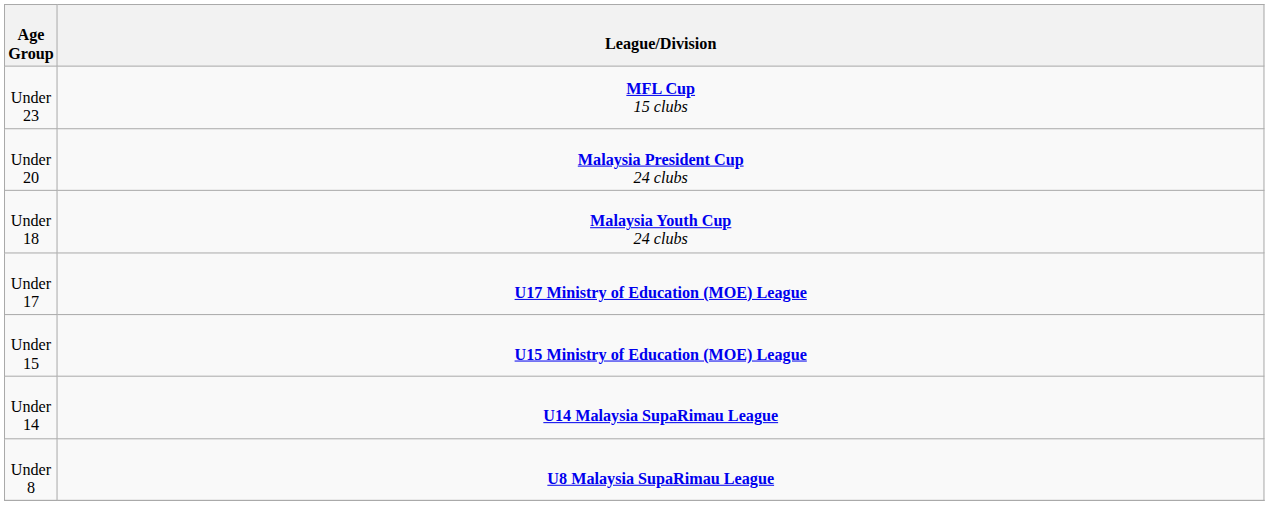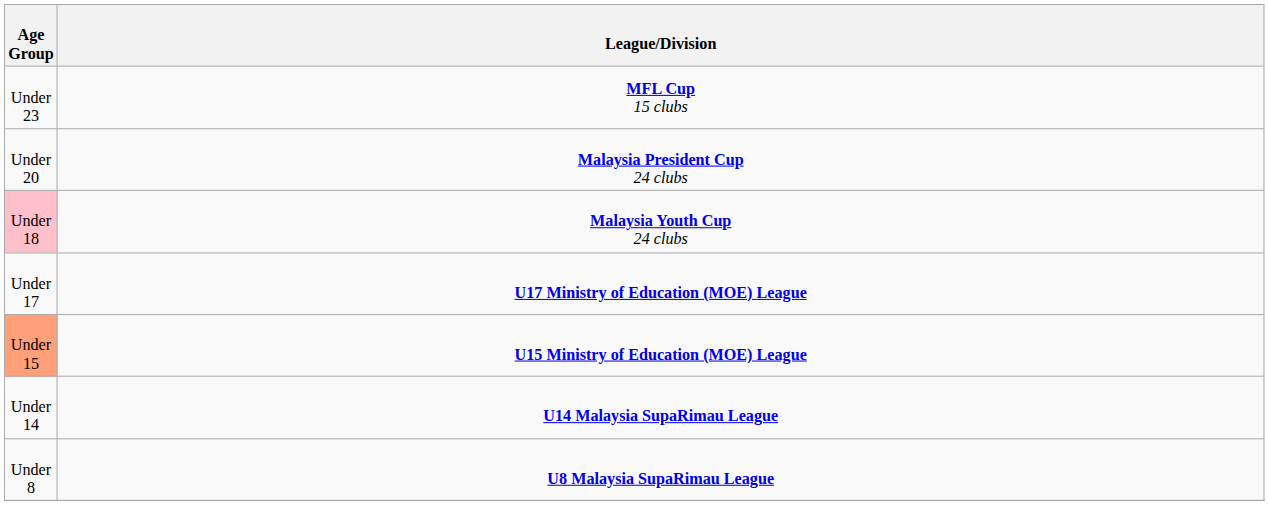(31, 230) no background -> (31, 230) pink background
(31, 354) no background -> (31, 354) lightsalmon background
